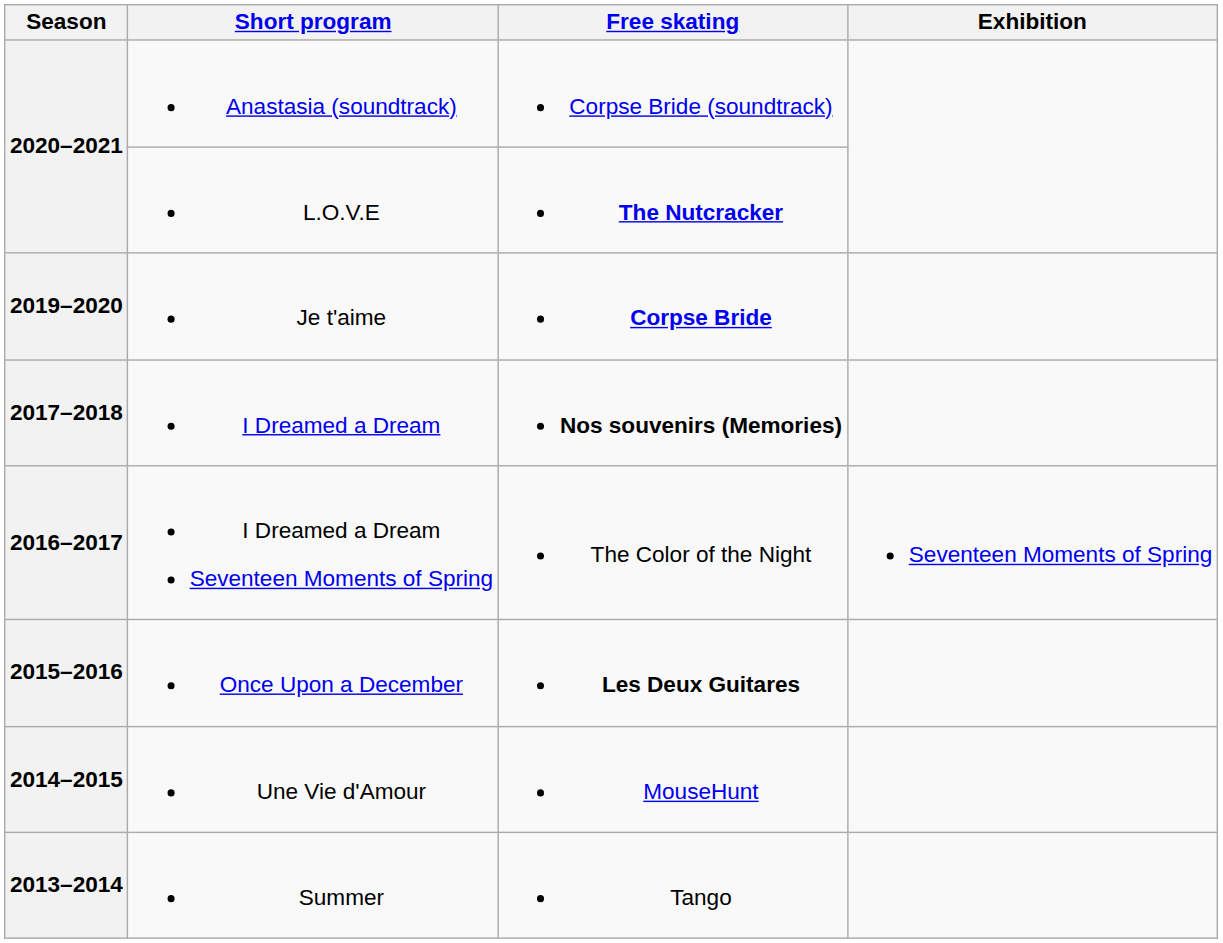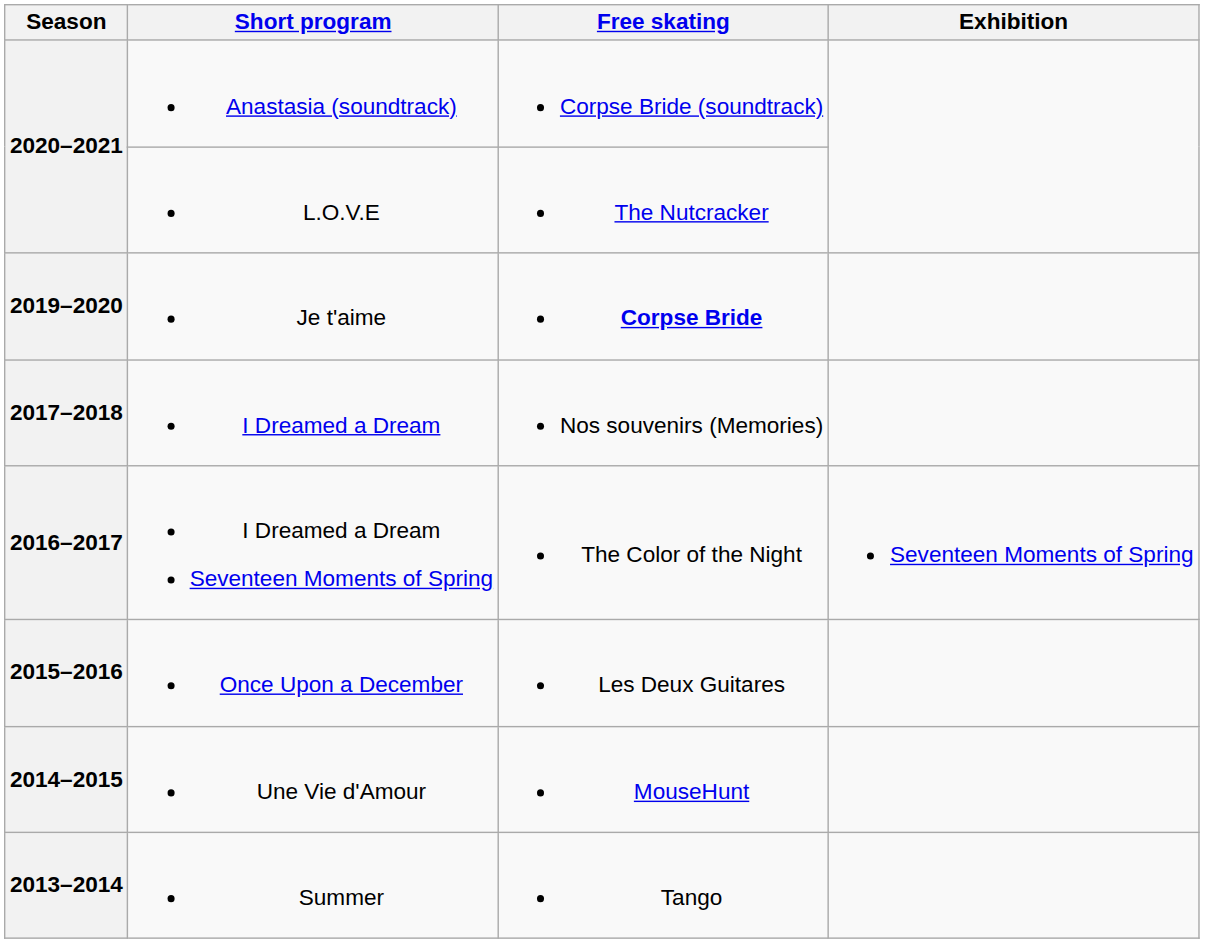(673, 213) bold -> (663, 213) normal
(673, 425) bold -> (663, 425) normal
(673, 686) bold -> (663, 686) normal
